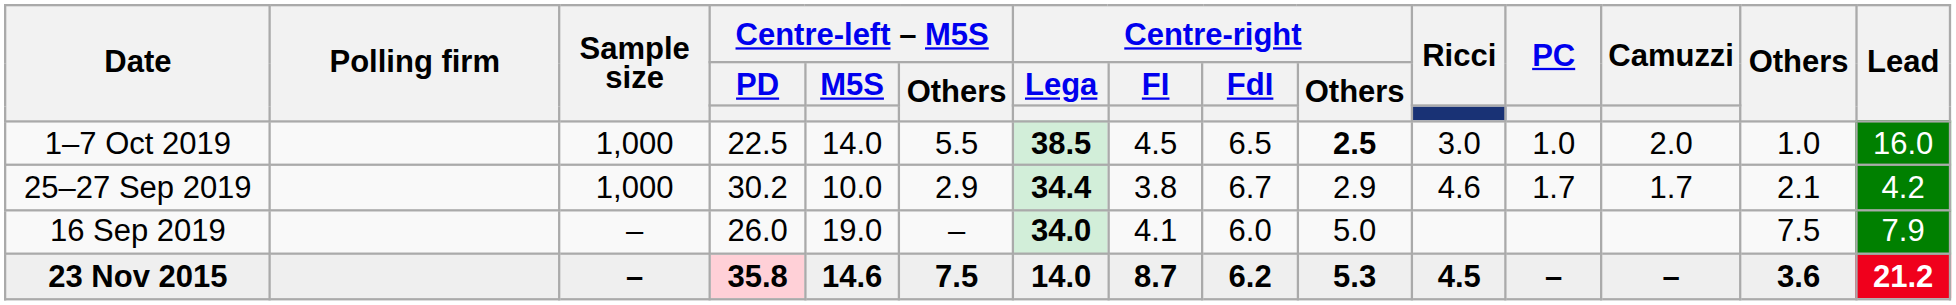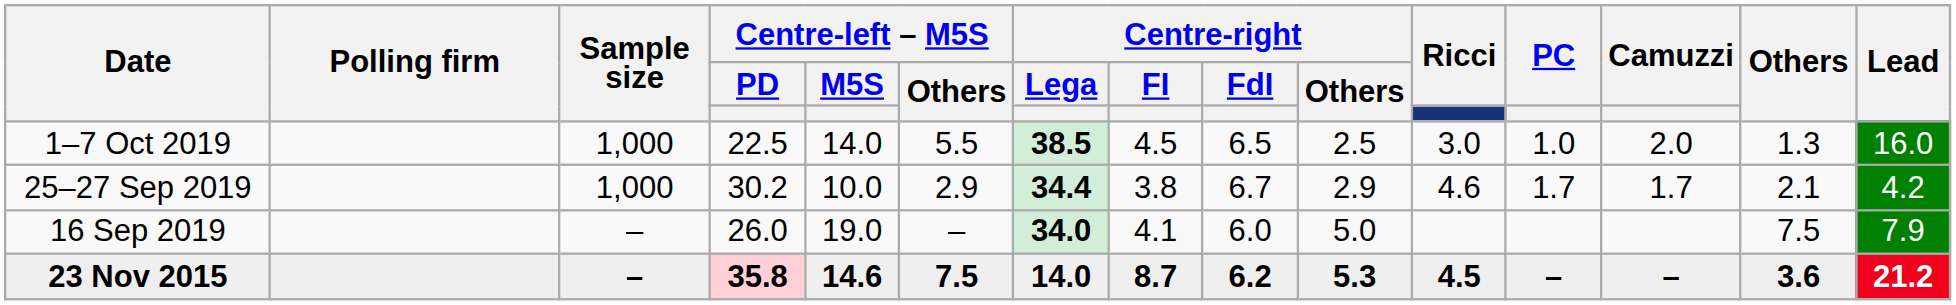(1355, 143) bold -> (1355, 143) normal
(1799, 143) 1.0 -> (1799, 143) 1.3
